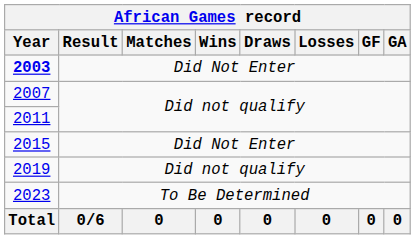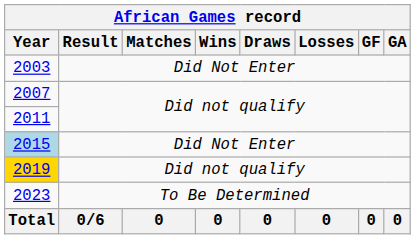(32, 68) bold -> (32, 68) normal
(32, 144) no background -> (32, 144) lightblue background
(32, 170) no background -> (32, 170) gold background
